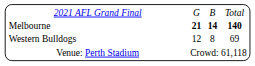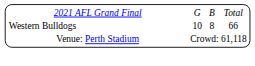- row: (30, 26)
(196, 39) 12 -> (197, 26) 10
(235, 39) 69 -> (233, 26) 66
